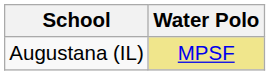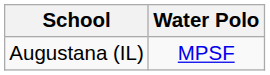(206, 53) khaki background -> (206, 53) no background
